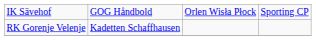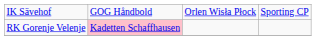(135, 27) no background -> (135, 27) pink background
